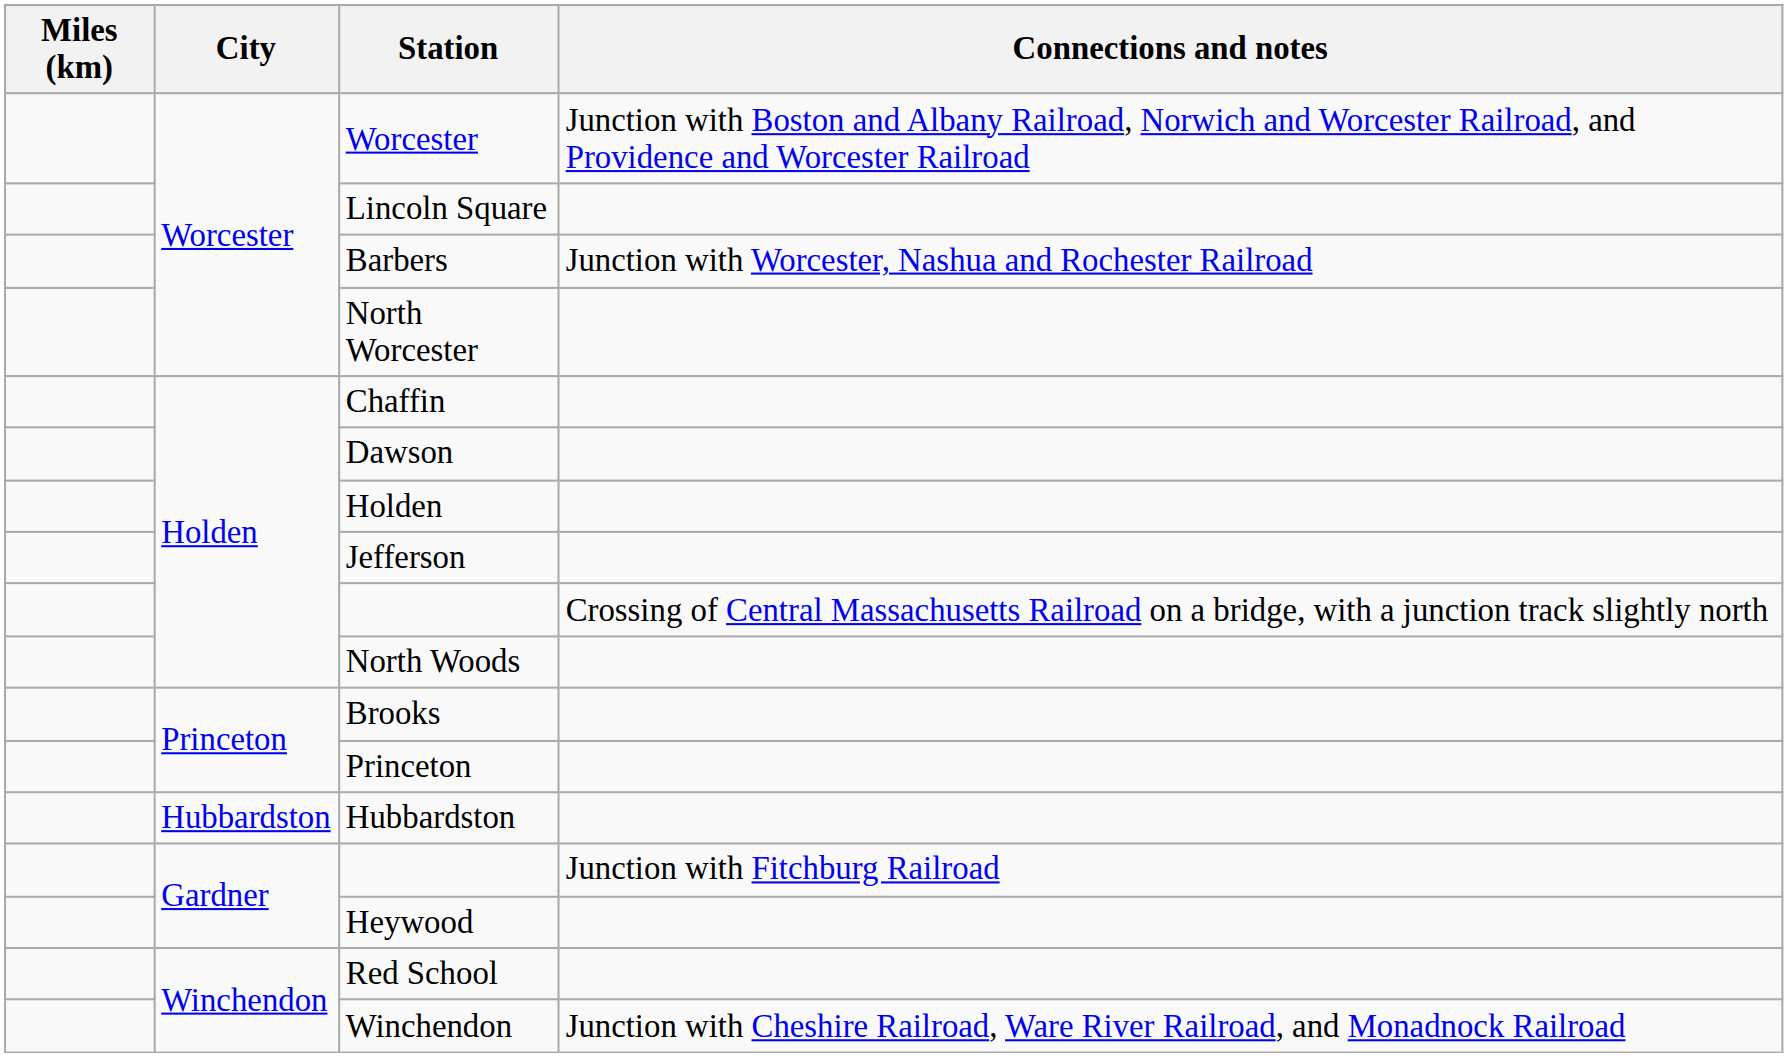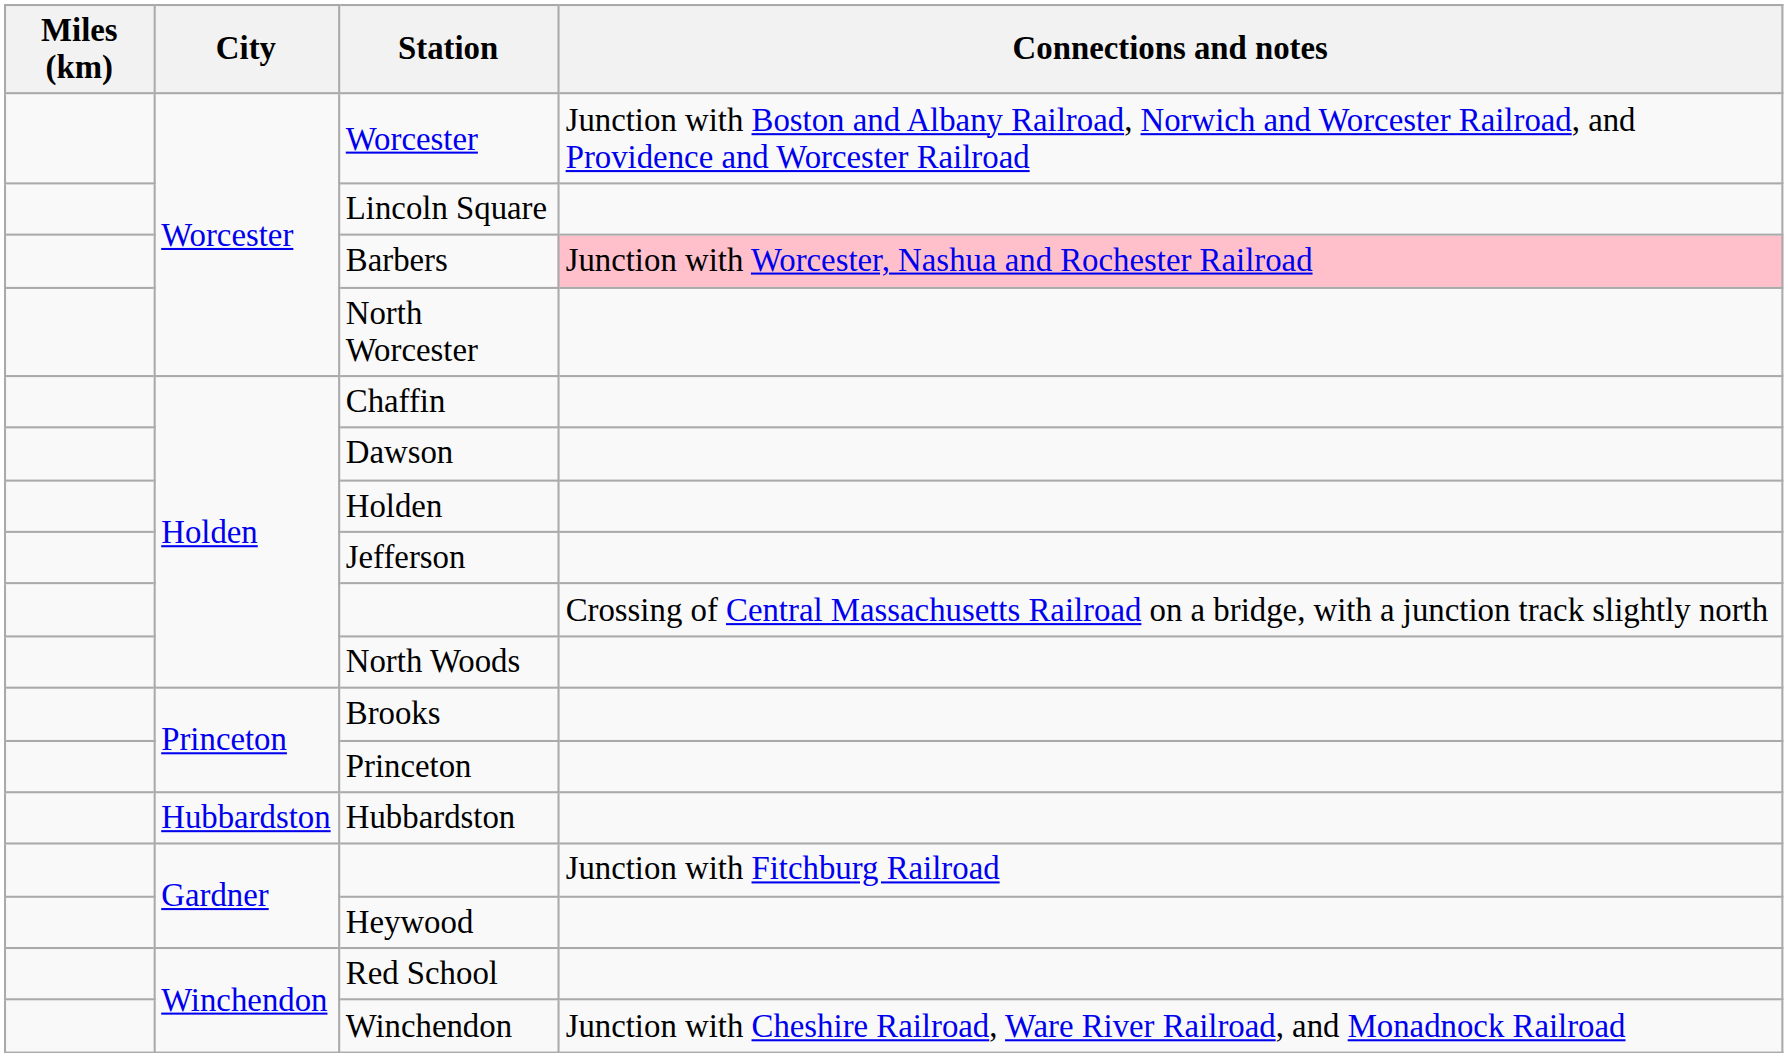(939, 260) no background -> (939, 260) pink background
